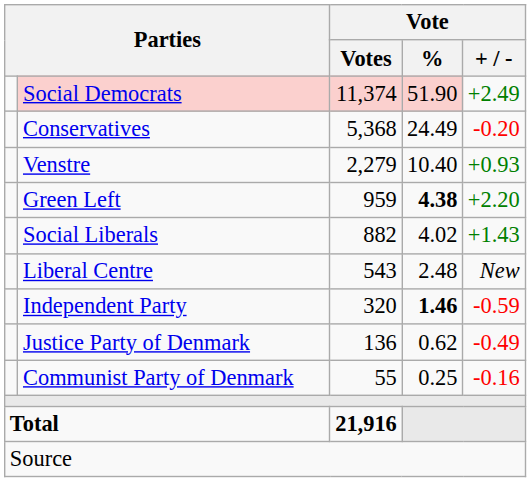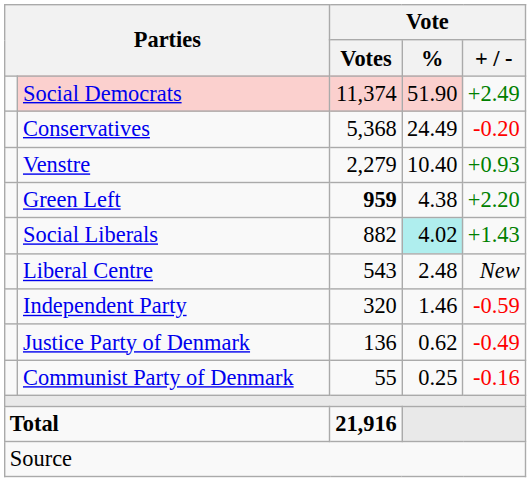(380, 199) normal -> (380, 199) bold
(438, 199) bold -> (438, 199) normal
(438, 235) no background -> (438, 235) paleturquoise background
(438, 306) bold -> (438, 306) normal
